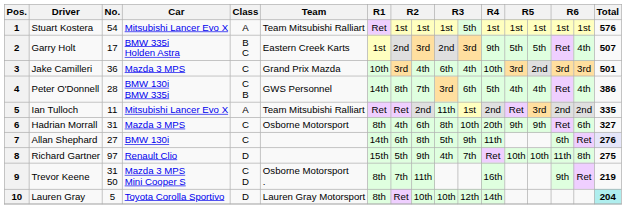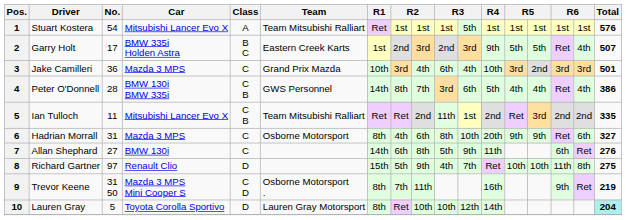(245, 110) A -> (245, 115) C B
(608, 140) lavender background -> (608, 151) no background
